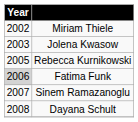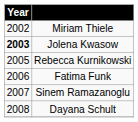(18, 45) normal -> (18, 45) bold
(18, 77) lightgrey background -> (18, 77) no background
